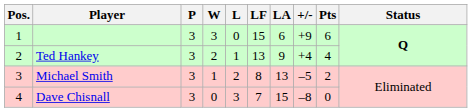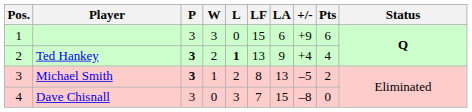(192, 55) normal -> (192, 55) bold
(236, 55) normal -> (236, 55) bold
(192, 76) normal -> (192, 76) bold
